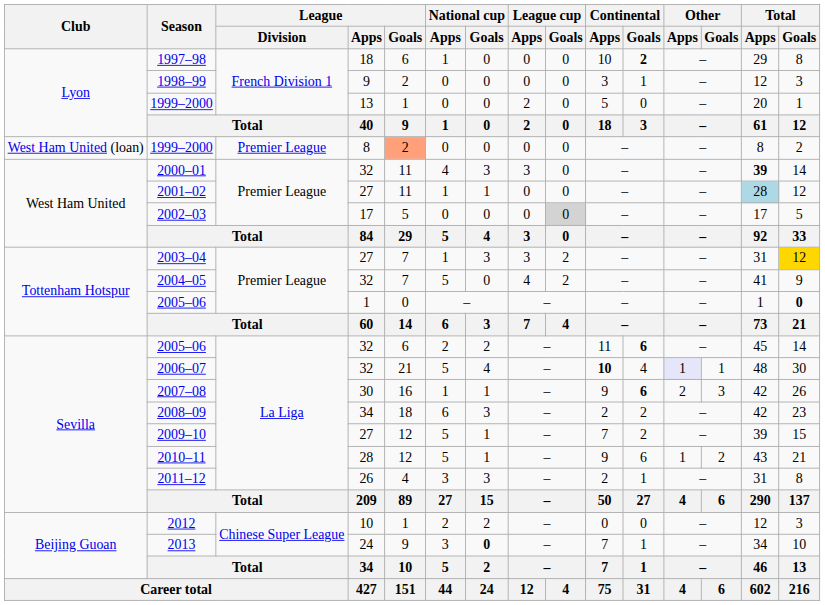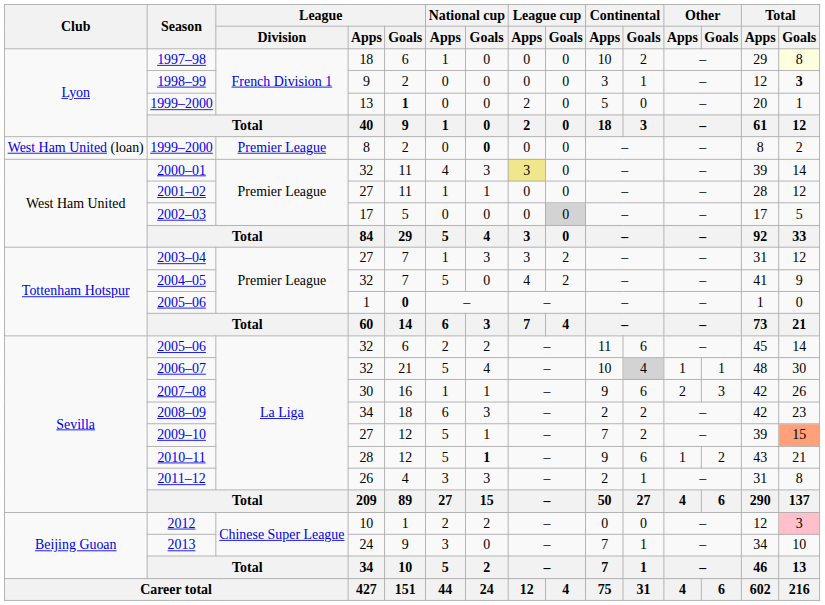(644, 59) bold -> (644, 59) normal
(799, 59) no background -> (799, 59) lightyellow background
(799, 81) normal -> (799, 81) bold
(405, 103) normal -> (405, 103) bold
(405, 147) lightsalmon background -> (405, 147) no background
(487, 147) normal -> (487, 147) bold
(527, 170) no background -> (527, 170) khaki background
(760, 170) bold -> (760, 170) normal
(760, 192) lightblue background -> (760, 192) no background
(799, 258) gold background -> (799, 258) no background
(405, 302) normal -> (405, 302) bold
(799, 302) bold -> (799, 302) normal
(644, 346) bold -> (644, 346) normal
(605, 368) bold -> (605, 368) normal
(644, 368) no background -> (644, 368) lightgrey background
(682, 368) lavender background -> (682, 368) no background
(644, 390) bold -> (644, 390) normal
(799, 434) no background -> (799, 434) lightsalmon background
(487, 457) normal -> (487, 457) bold
(799, 523) no background -> (799, 523) pink background
(487, 545) bold -> (487, 545) normal
